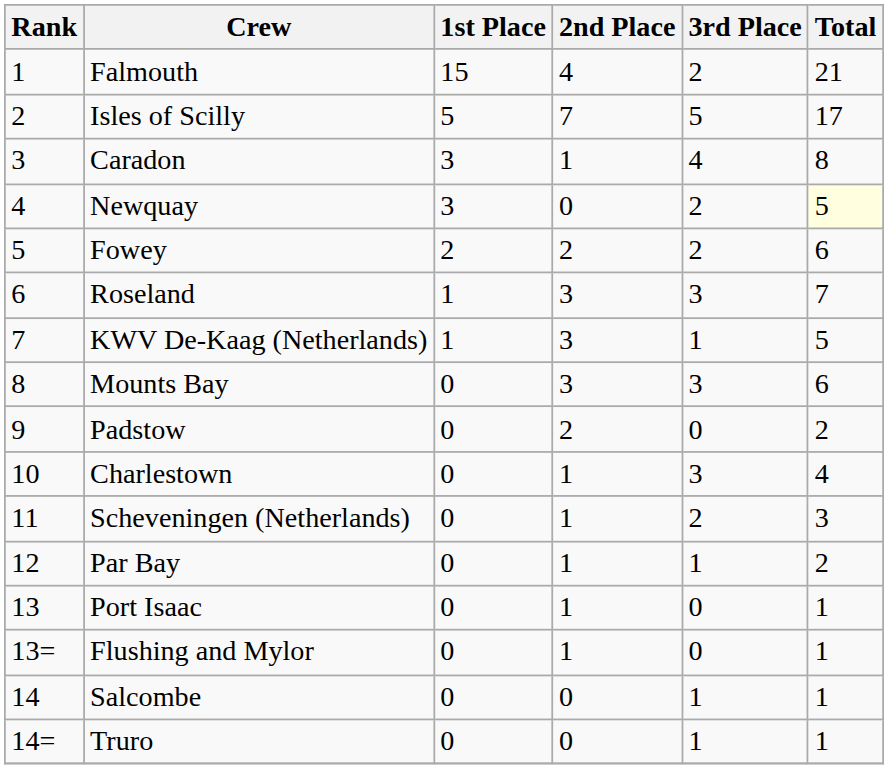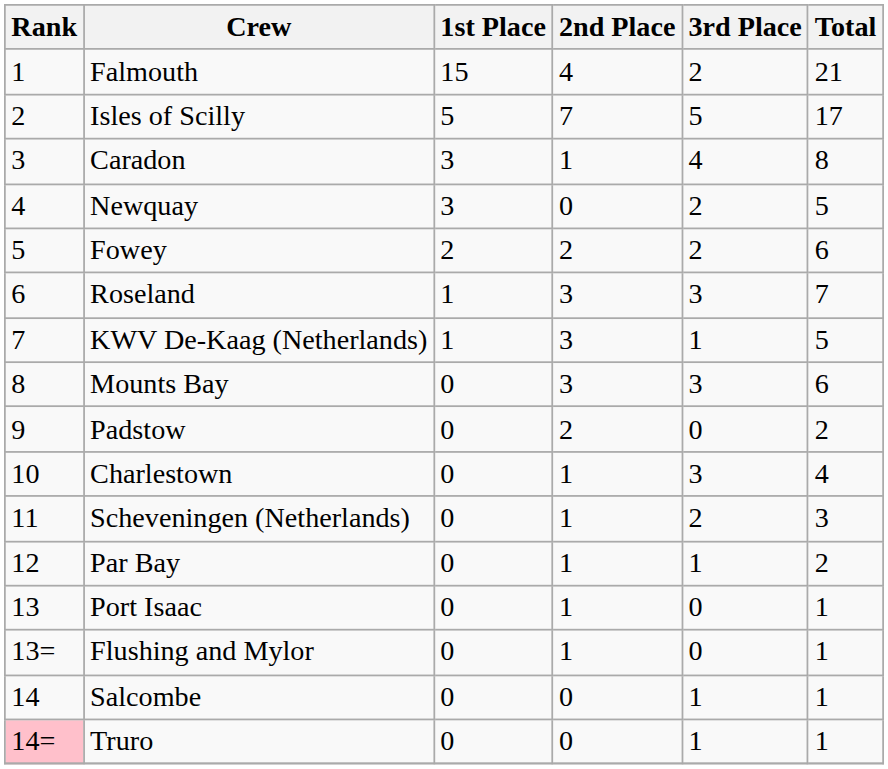(822, 205) lightyellow background -> (822, 205) no background
(33, 741) no background -> (33, 741) pink background
